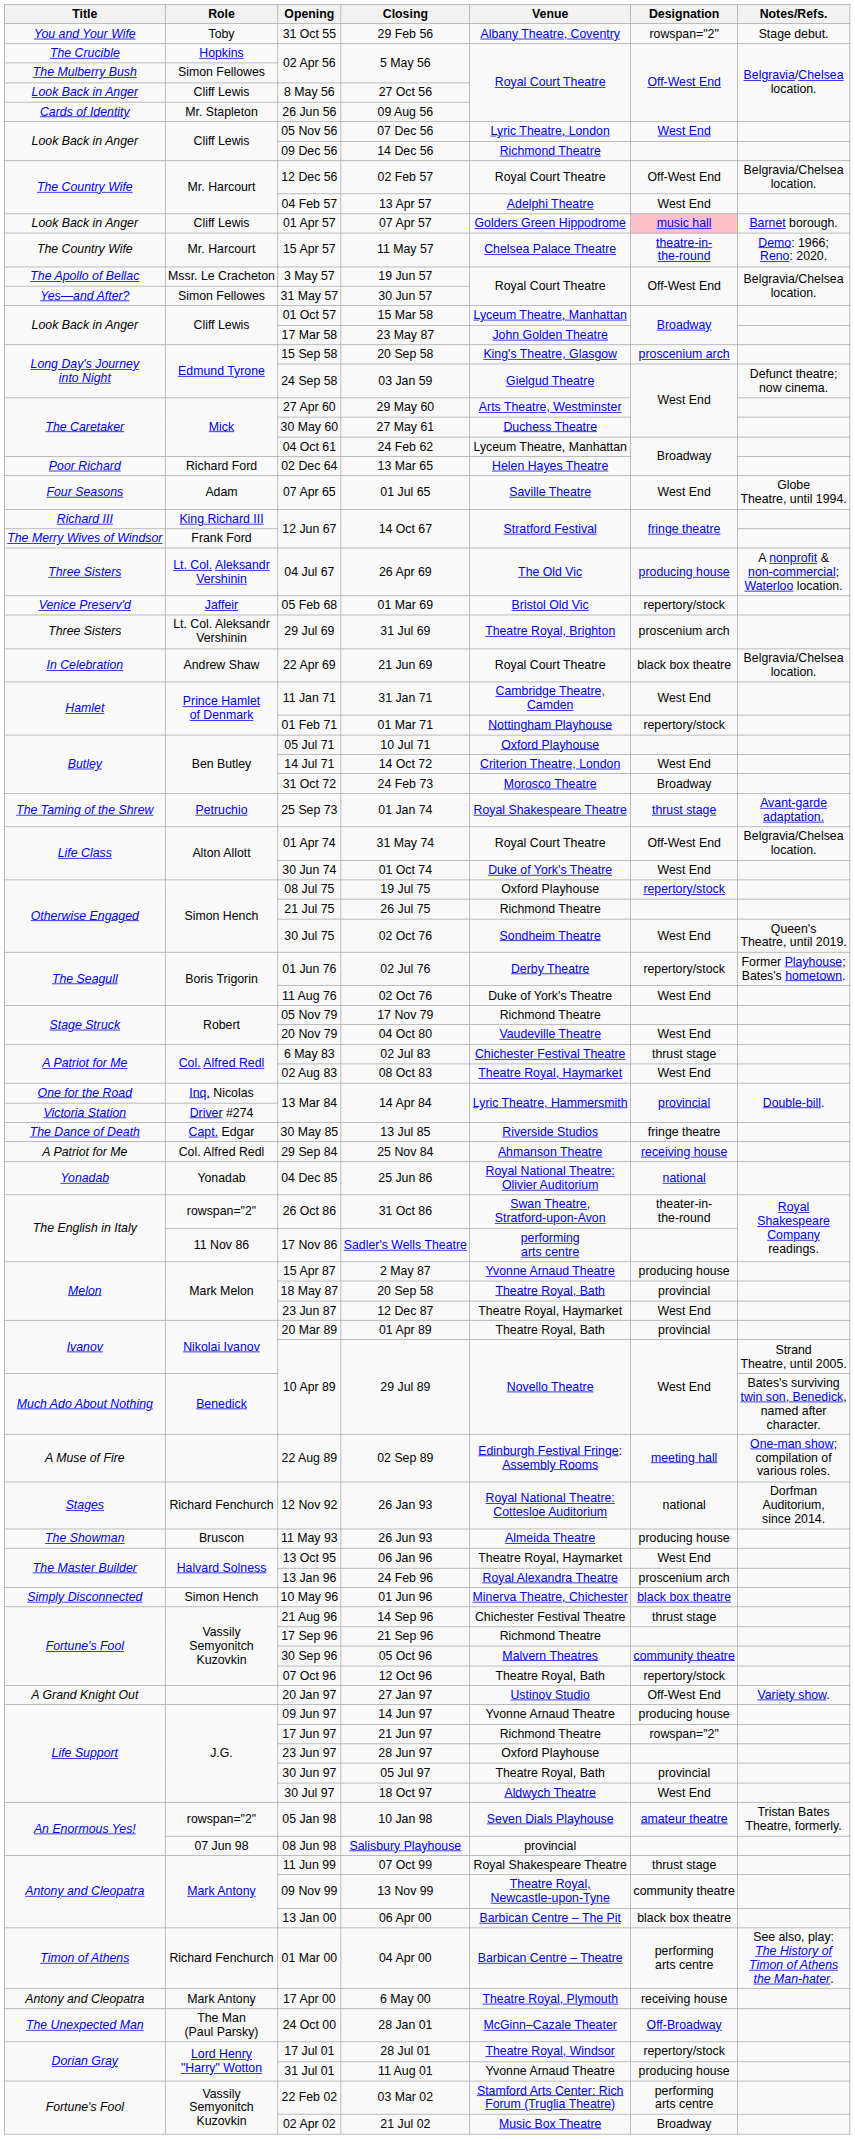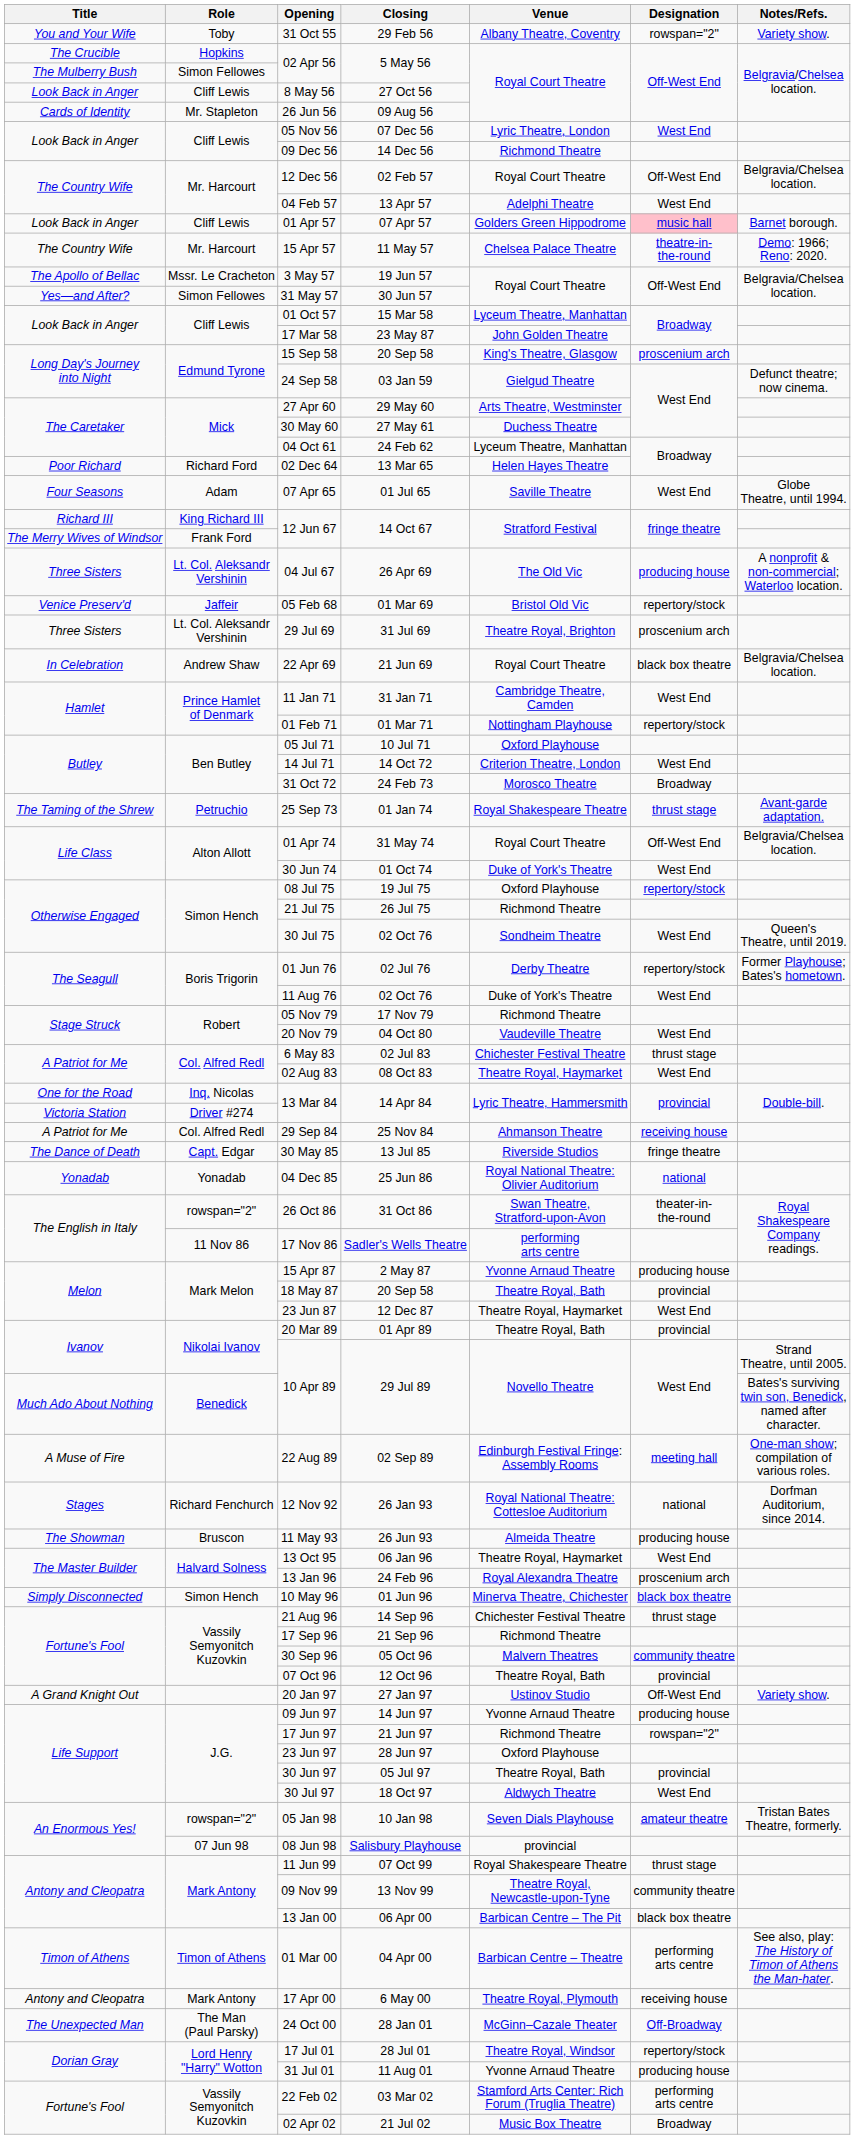(794, 33) Stage debut. -> (794, 33) Variety show.
rows swapped: (85, 1151) <-> (85, 1132)
(684, 1675) repertory/stock -> (684, 1675) provincial
(221, 1958) Richard Fenchurch -> (221, 1958) Timon of Athens
